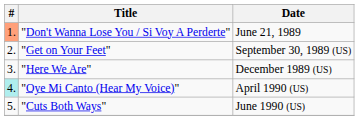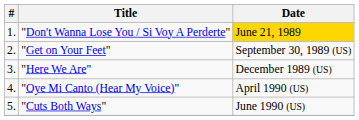(11, 32) lightsalmon background -> (11, 32) no background
(268, 32) no background -> (268, 32) gold background
(11, 87) paleturquoise background -> (11, 87) no background
